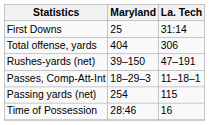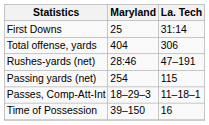(128, 62) 39–150 -> (123, 62) 28:46
rows swapped: (52, 95) <-> (56, 78)
(123, 111) 28:46 -> (128, 111) 39–150
